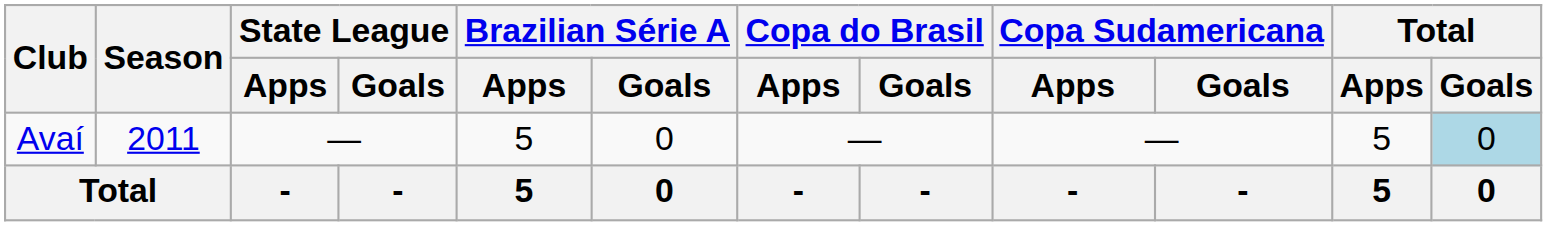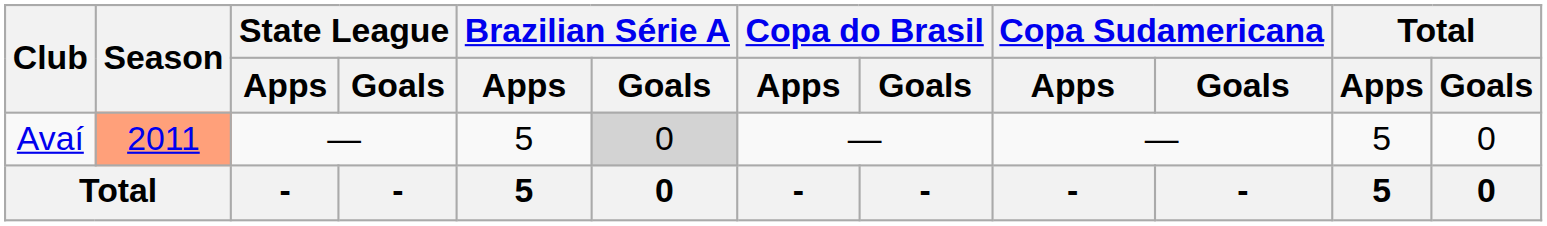(163, 138) no background -> (163, 138) lightsalmon background
(664, 138) no background -> (664, 138) lightgrey background
(1486, 138) lightblue background -> (1486, 138) no background
